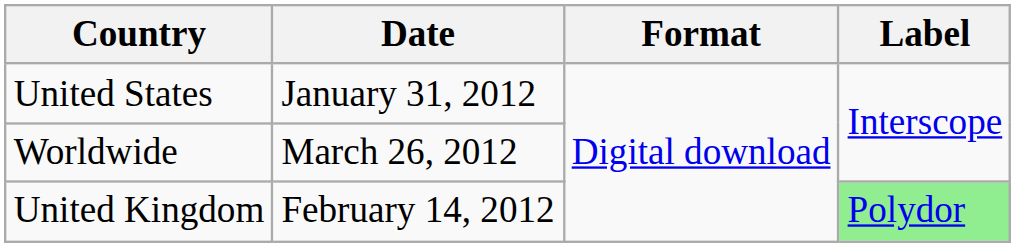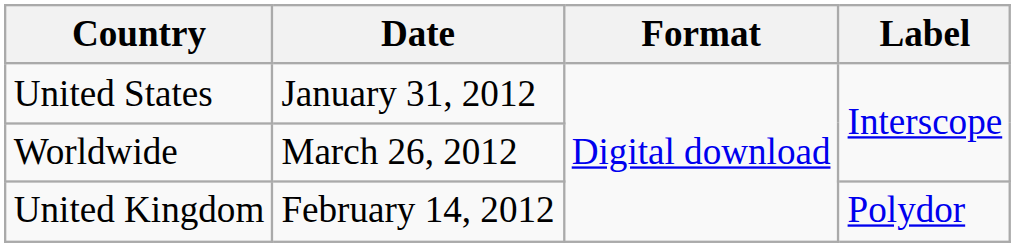(906, 210) lightgreen background -> (906, 210) no background
